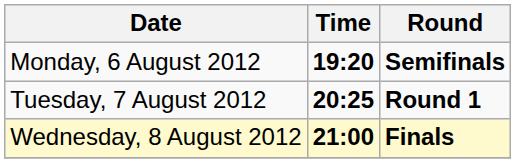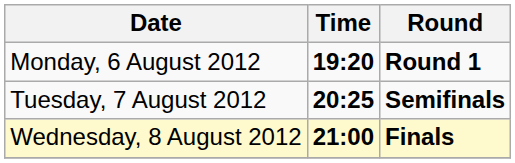(445, 61) Semifinals -> (433, 61) Round 1
(433, 99) Round 1 -> (445, 99) Semifinals
